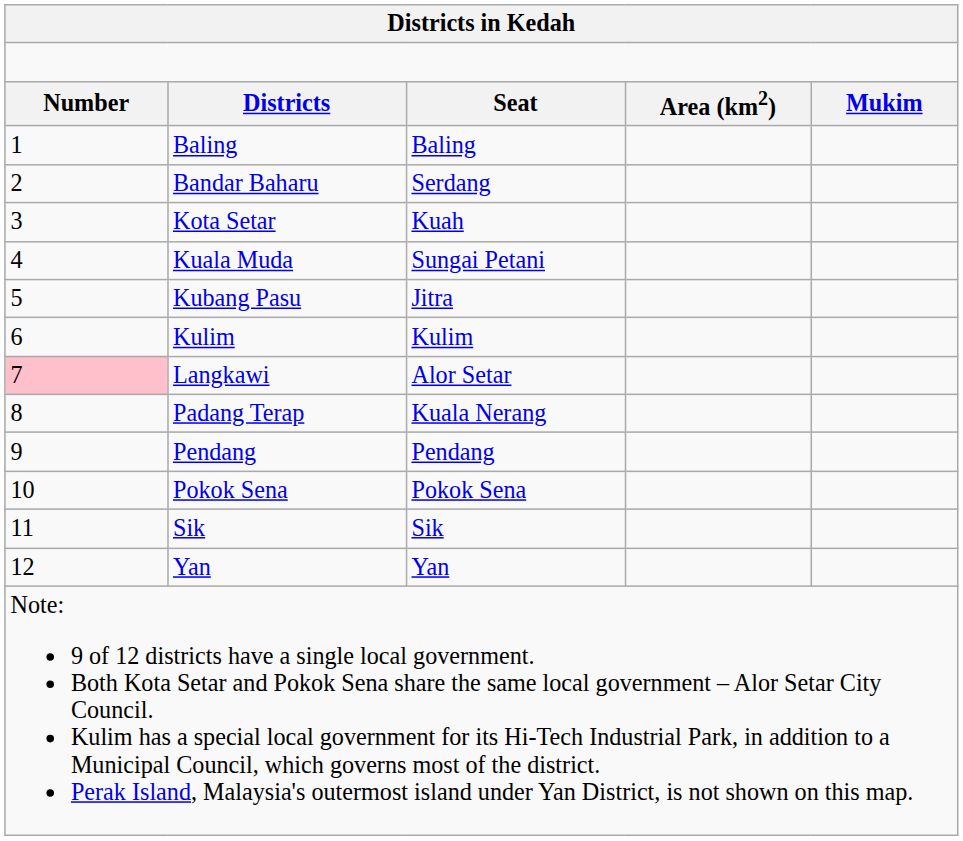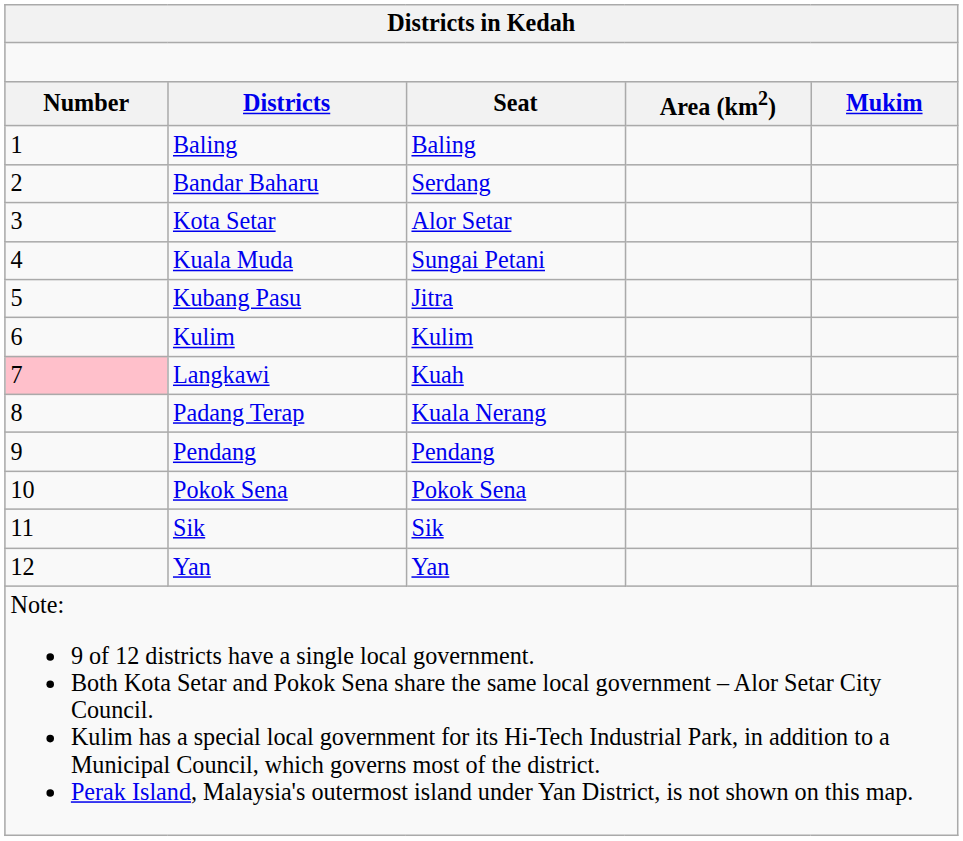(438, 221) Kuah -> (461, 221) Alor Setar
(461, 375) Alor Setar -> (438, 375) Kuah
